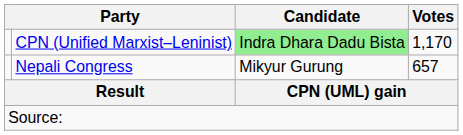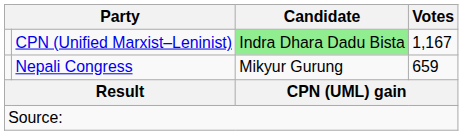(432, 42) 1,170 -> (432, 42) 1,167
(425, 67) 657 -> (425, 67) 659
